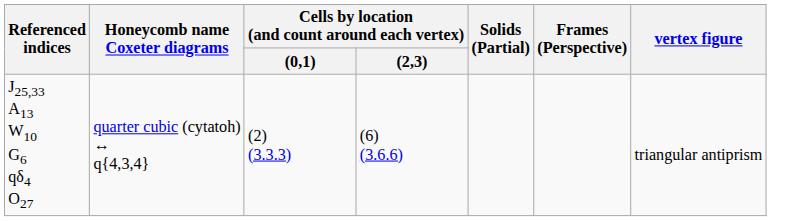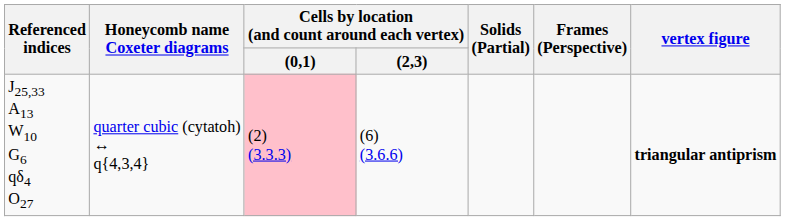(270, 144) no background -> (270, 144) pink background
(698, 153) normal -> (706, 153) bold
